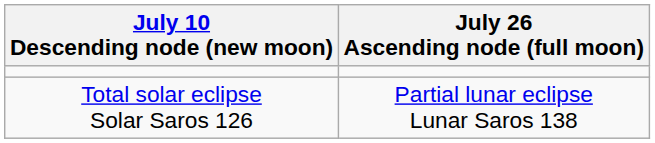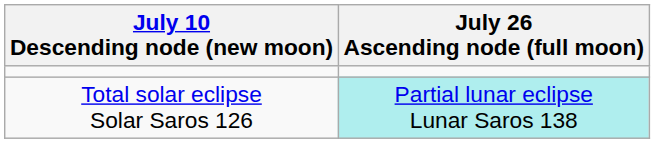(494, 107) no background -> (494, 107) paleturquoise background
